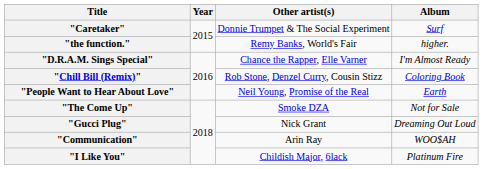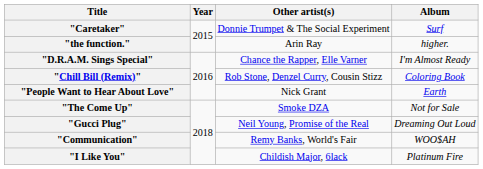(304, 44) Remy Banks, World's Fair -> (304, 44) Arin Ray
(304, 92) Neil Young, Promise of the Real -> (304, 92) Nick Grant
(304, 124) Nick Grant -> (304, 124) Neil Young, Promise of the Real
(304, 140) Arin Ray -> (304, 140) Remy Banks, World's Fair
